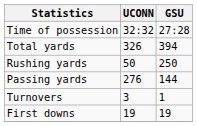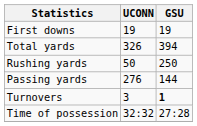rows swapped: (41, 113) <-> (62, 30)
(162, 97) normal -> (162, 97) bold
